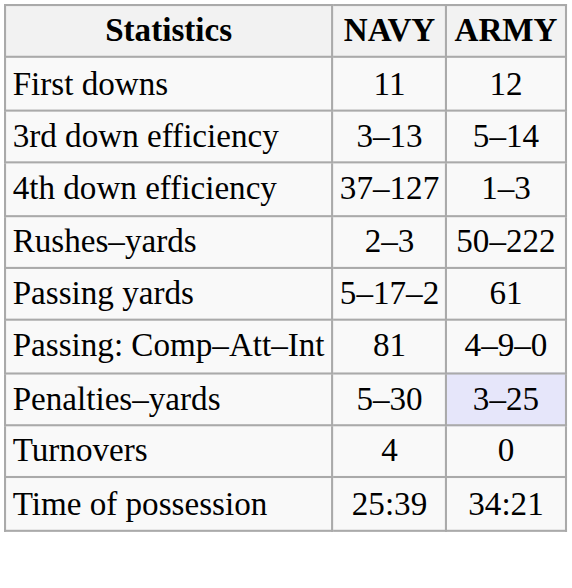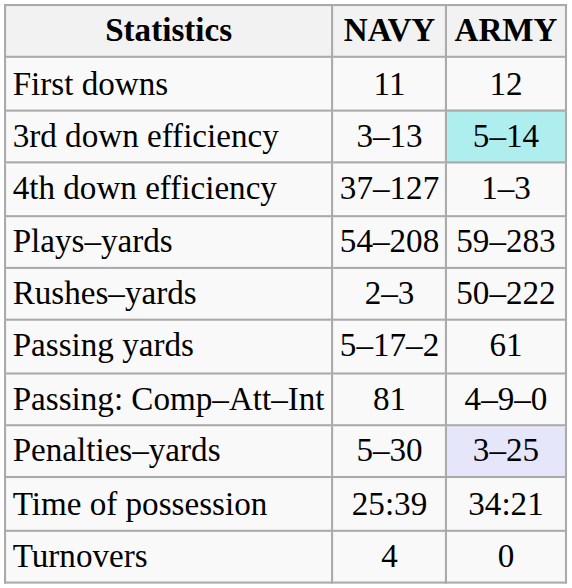(506, 135) no background -> (506, 135) paleturquoise background
+ row: (93, 240)
rows swapped: (80, 450) <-> (140, 503)
